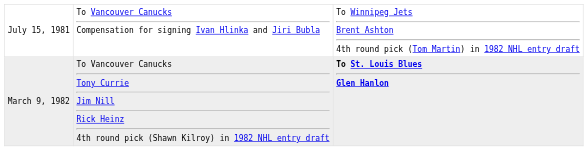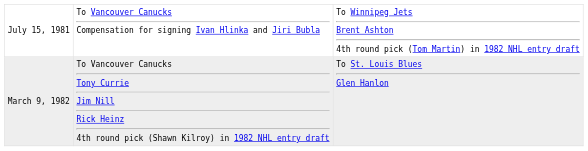(458, 74) bold -> (458, 74) normal
